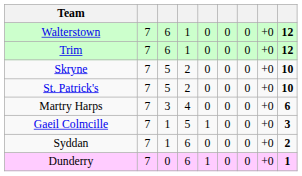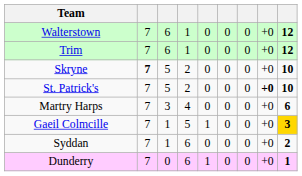(147, 69) normal -> (147, 69) bold
(267, 87) normal -> (267, 87) bold
(287, 124) no background -> (287, 124) gold background
